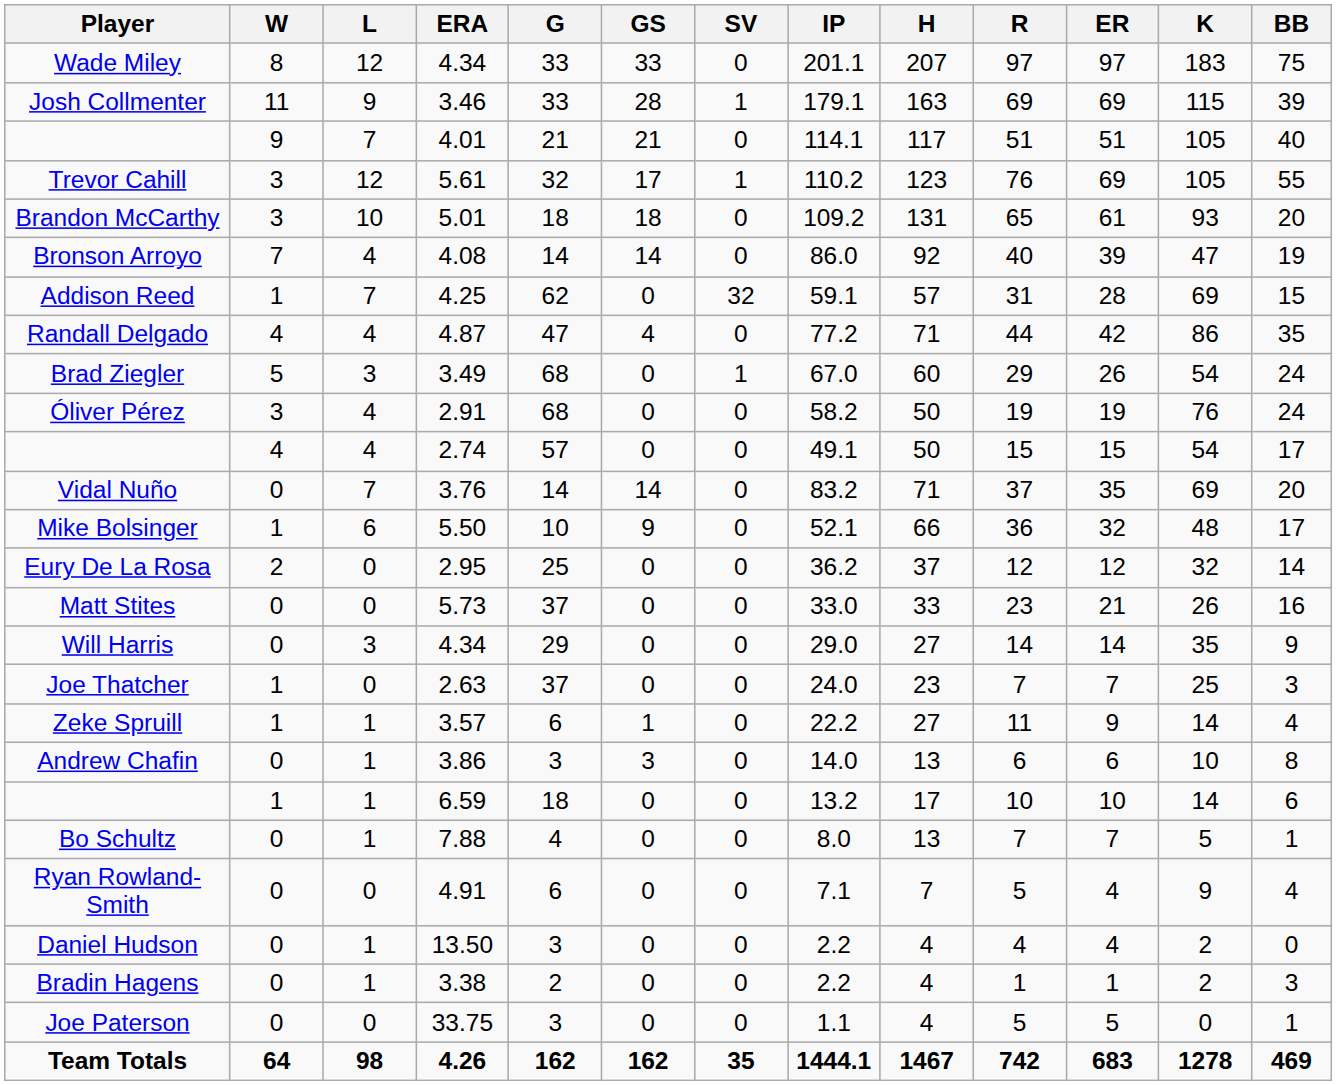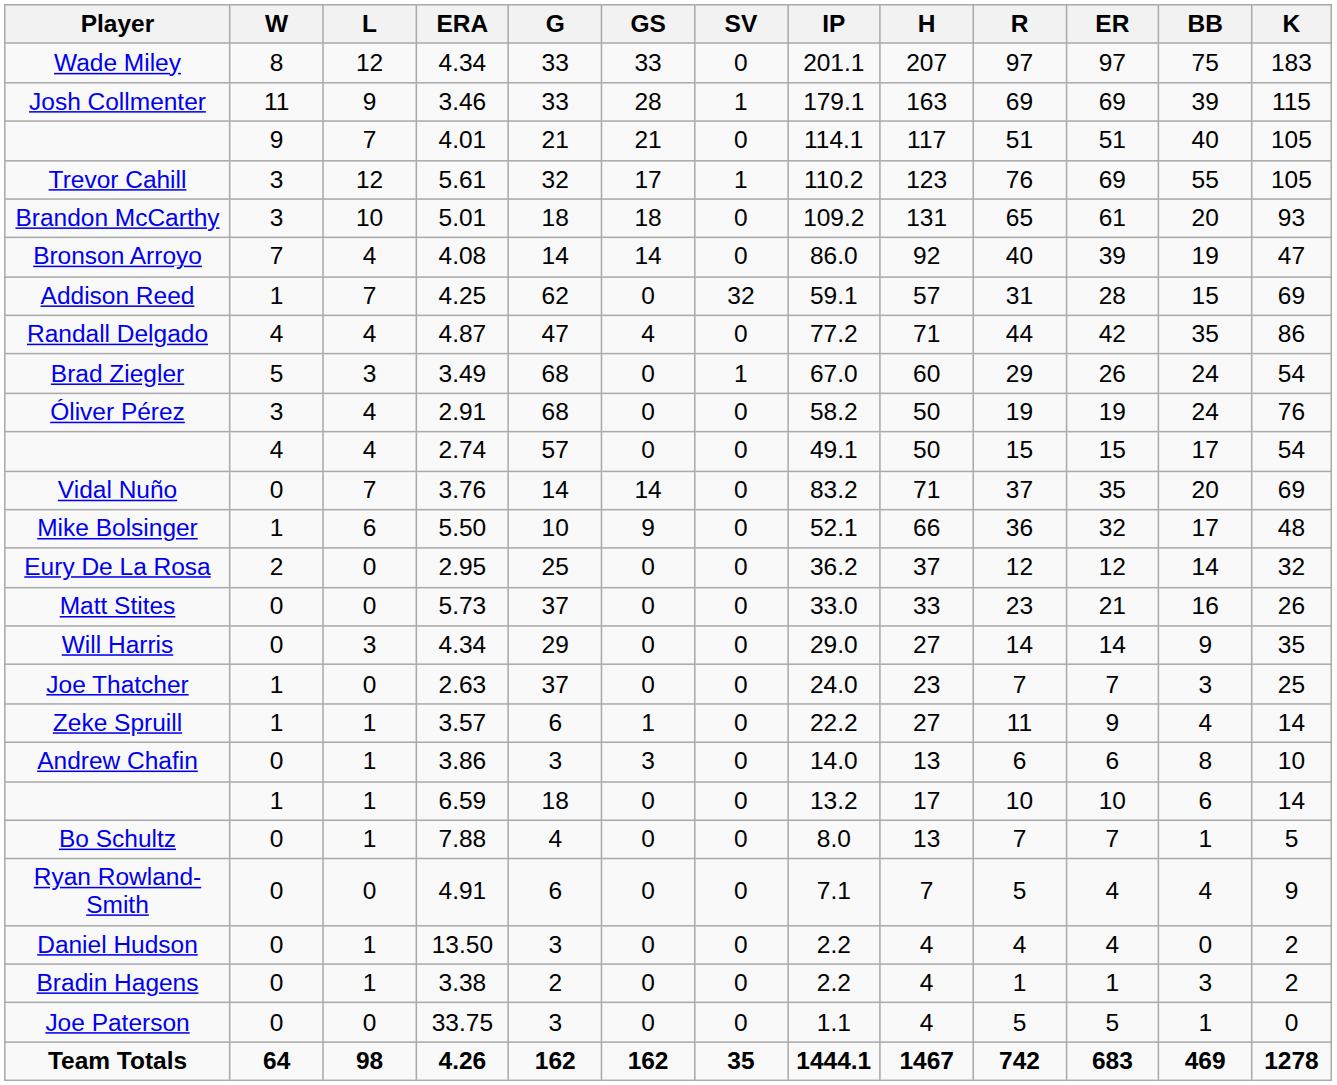columns swapped: (1291, 23) <-> (1205, 23)
